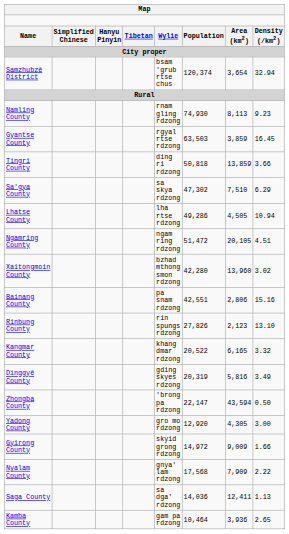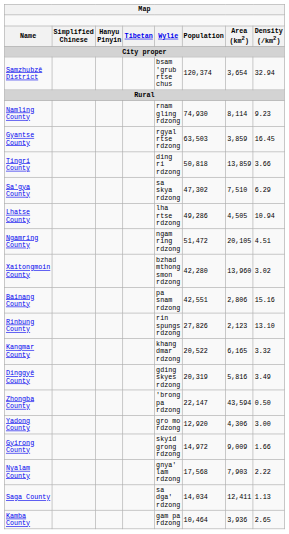(237, 113) 8,113 -> (237, 113) 8,114
(237, 424) 4,305 -> (237, 424) 4,306
(237, 472) 7,909 -> (237, 472) 7,903
(196, 498) 14,036 -> (196, 498) 14,034
